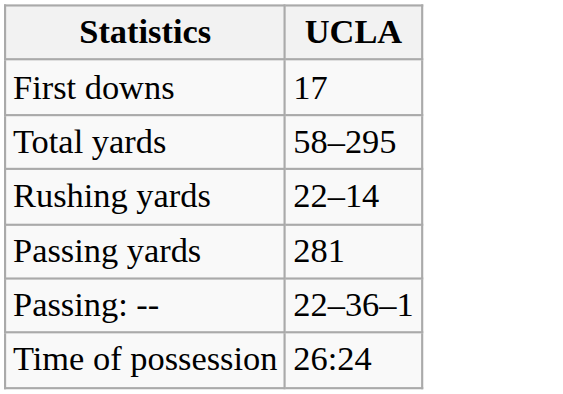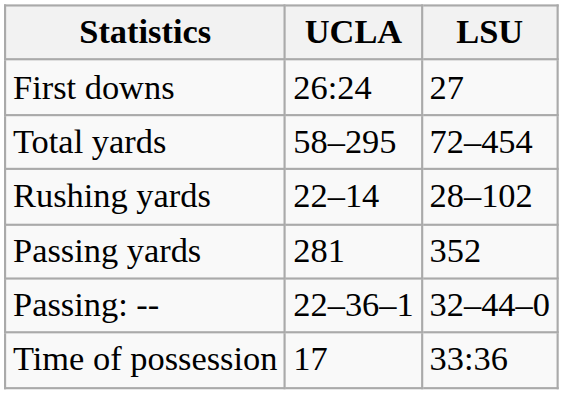+ column: (490, 32)
(310, 86) 17 -> (332, 86) 26:24
(332, 359) 26:24 -> (310, 359) 17
